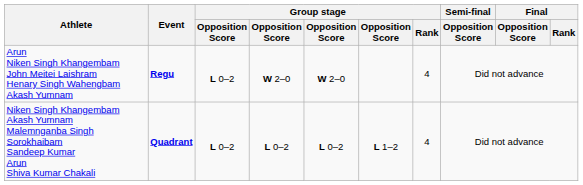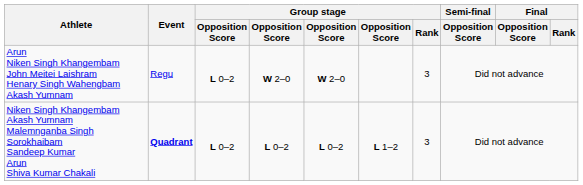(162, 74) bold -> (162, 74) normal
(427, 74) 4 -> (427, 74) 3
(427, 142) 4 -> (427, 142) 3
